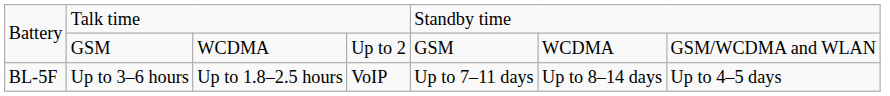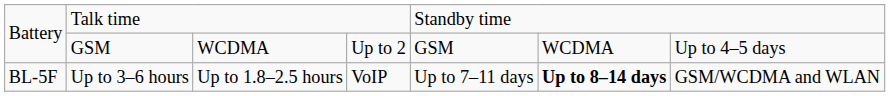(773, 47) GSM/WCDMA and WLAN -> (730, 47) Up to 4–5 days
(602, 76) normal -> (604, 76) bold
(726, 76) Up to 4–5 days -> (777, 76) GSM/WCDMA and WLAN
